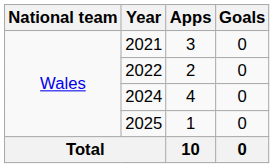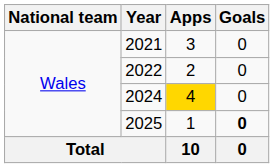(191, 96) no background -> (191, 96) gold background
(242, 123) normal -> (242, 123) bold
